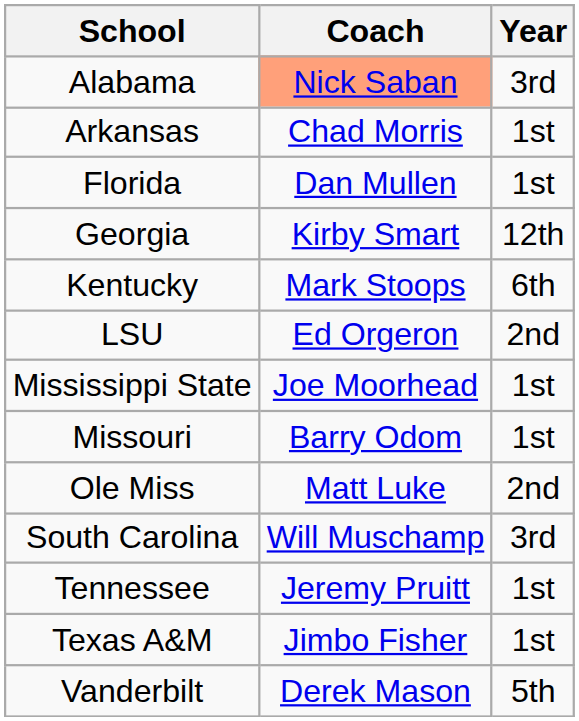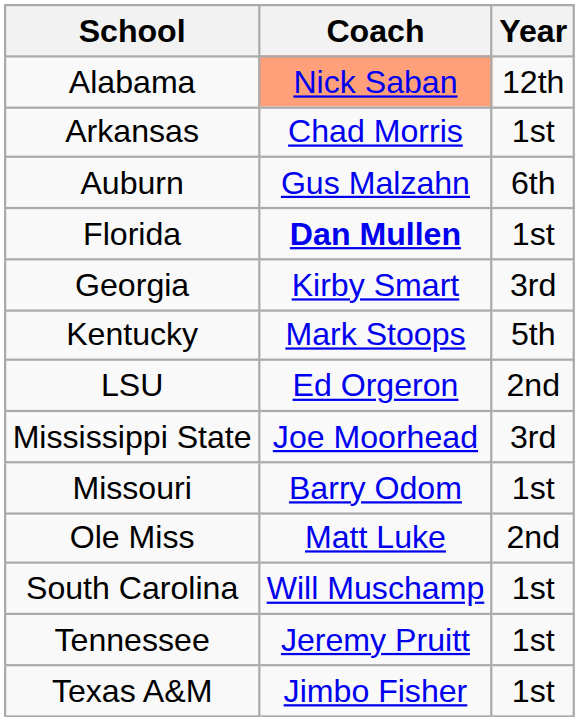(533, 82) 3rd -> (533, 82) 12th
+ row: (132, 183)
(375, 183) normal -> (375, 234) bold
(533, 234) 12th -> (533, 285) 3rd
(533, 285) 6th -> (533, 335) 5th
(533, 386) 1st -> (533, 437) 3rd
(533, 538) 3rd -> (533, 589) 1st
- row: (132, 690)
